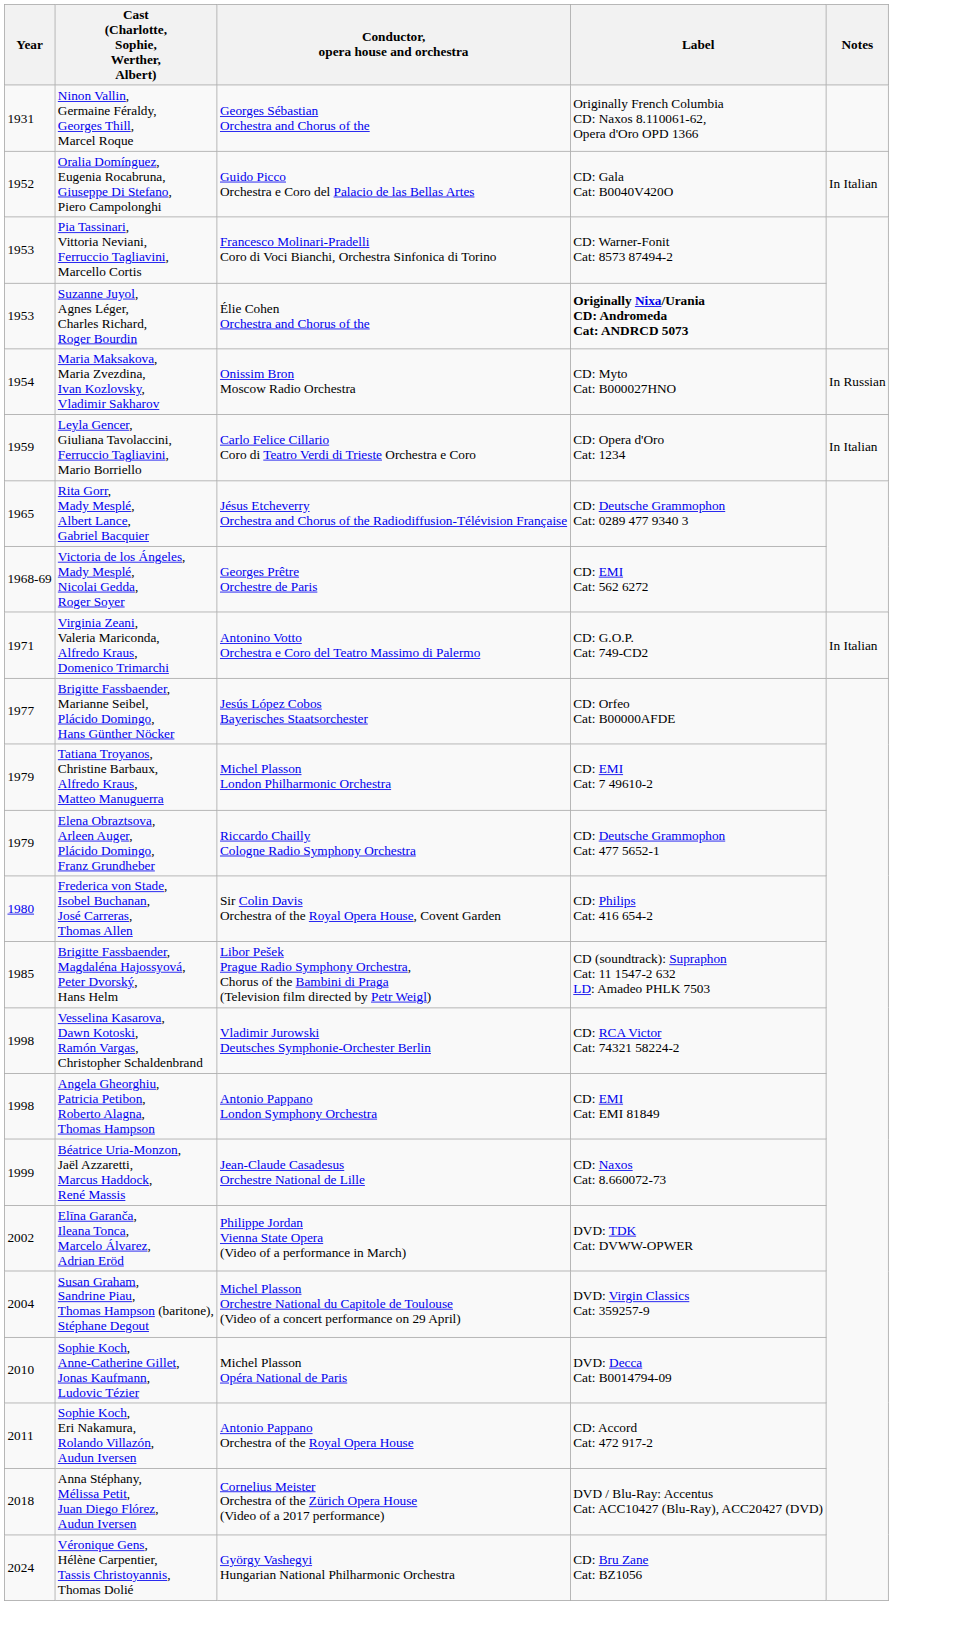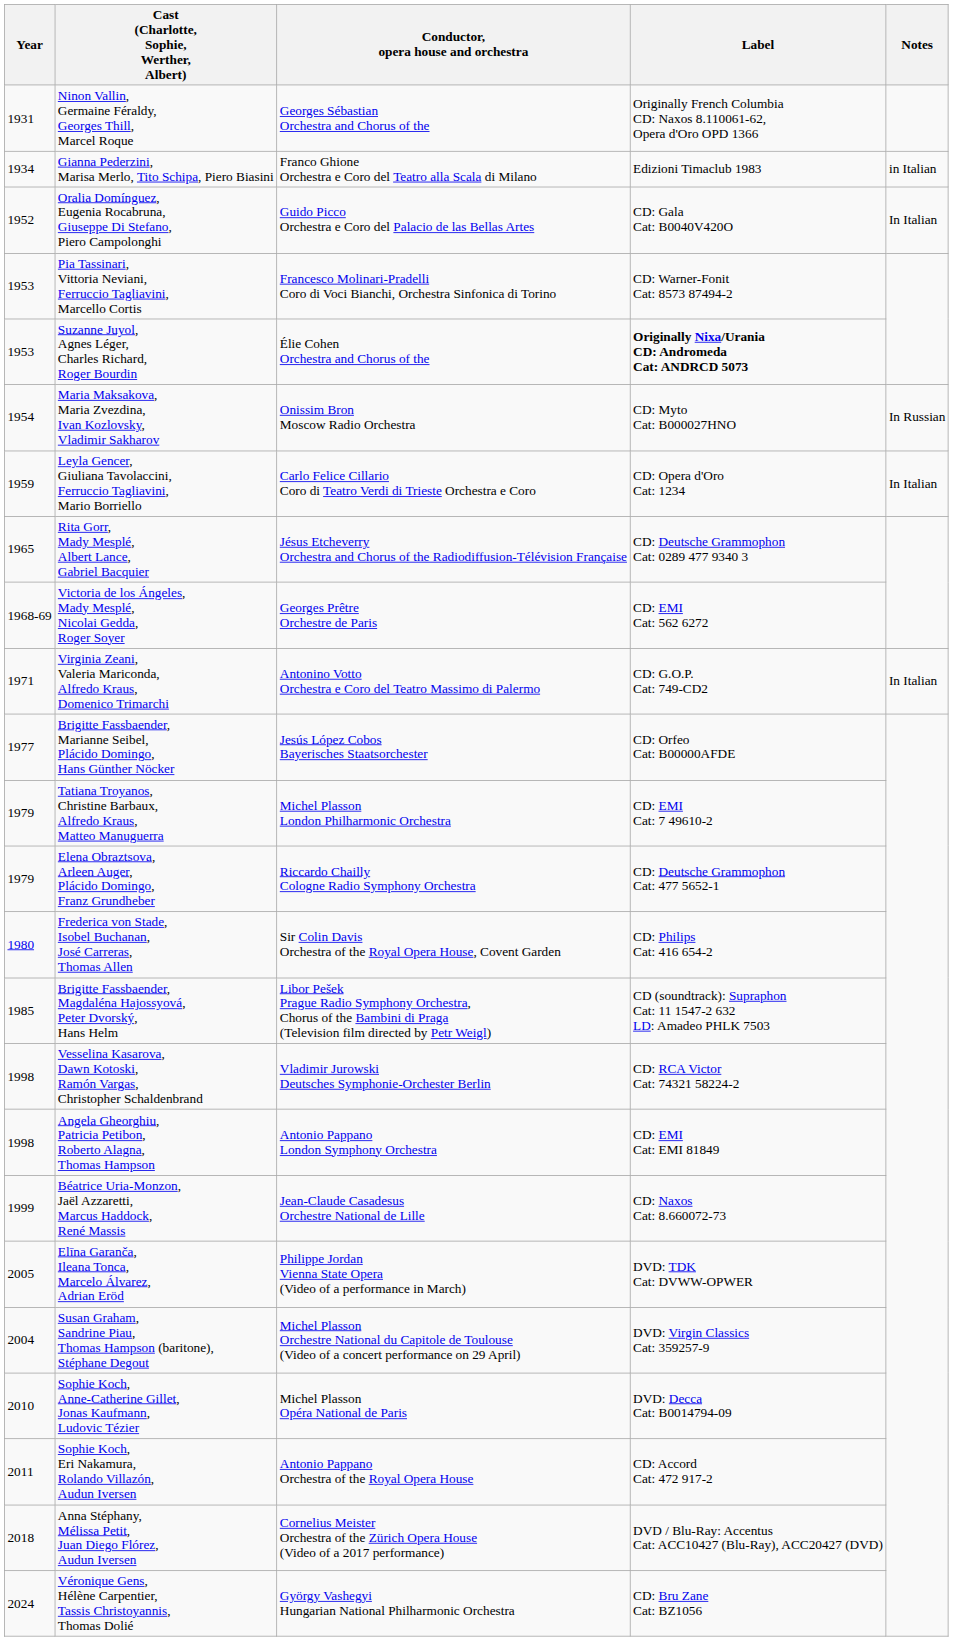+ row: (166, 169)
(21, 1238) 2002 -> (21, 1274) 2005
